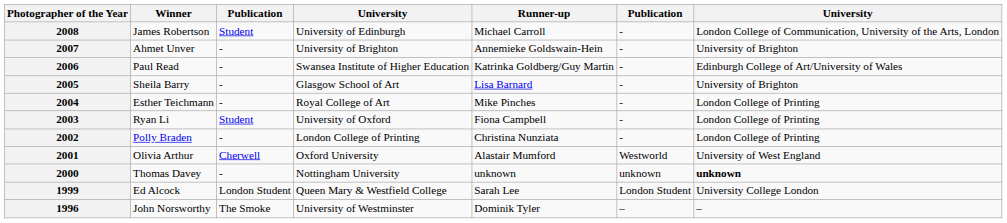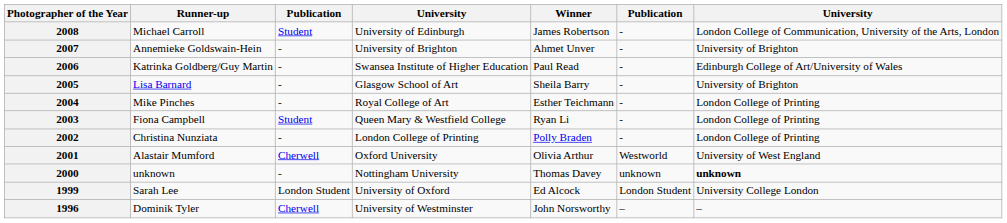columns swapped: (173, 13) <-> (544, 13)
(343, 119) University of Oxford -> (430, 119) Queen Mary & Westfield College
(371, 191) Queen Mary & Westfield College -> (402, 191) University of Oxford
(245, 208) The Smoke -> (299, 208) Cherwell
